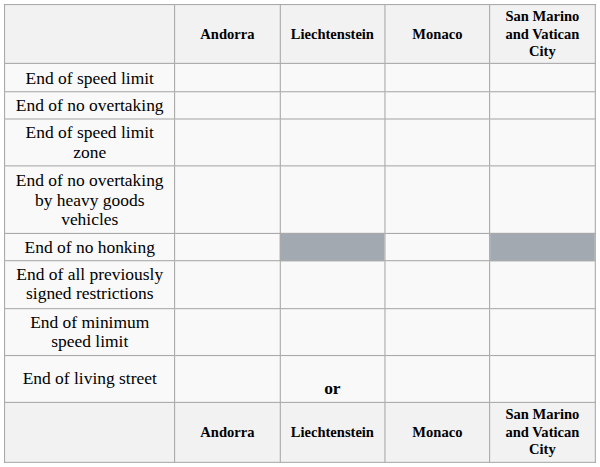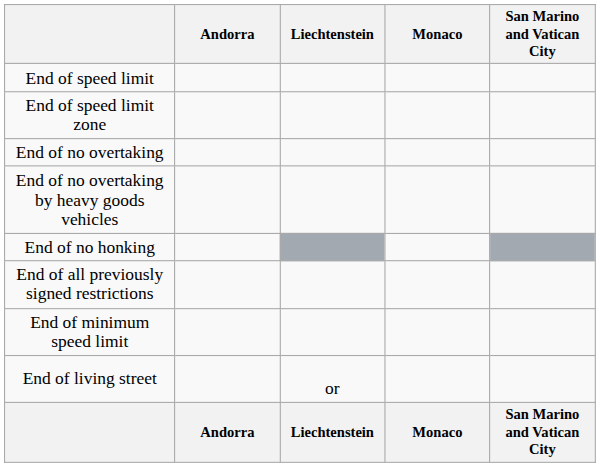rows swapped: (90, 142) <-> (90, 105)
(332, 388) bold -> (332, 388) normal
